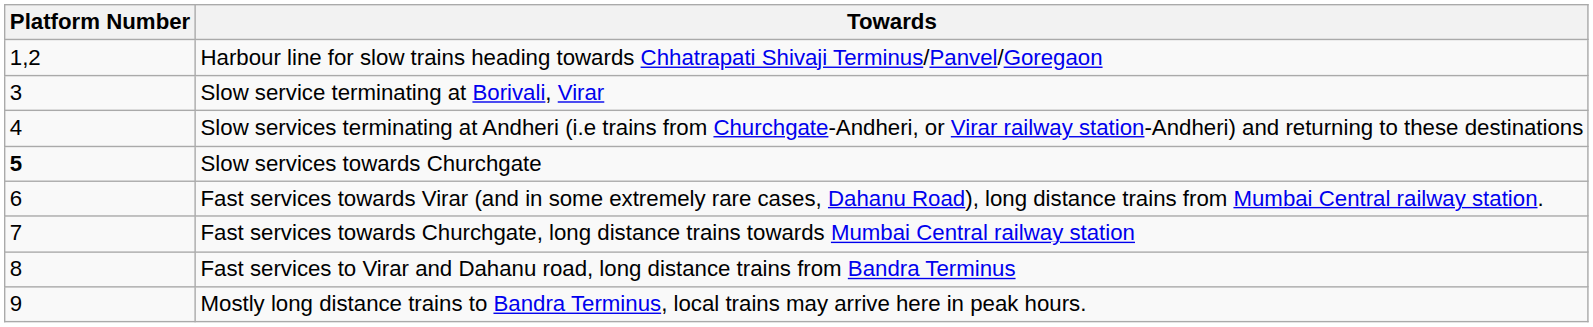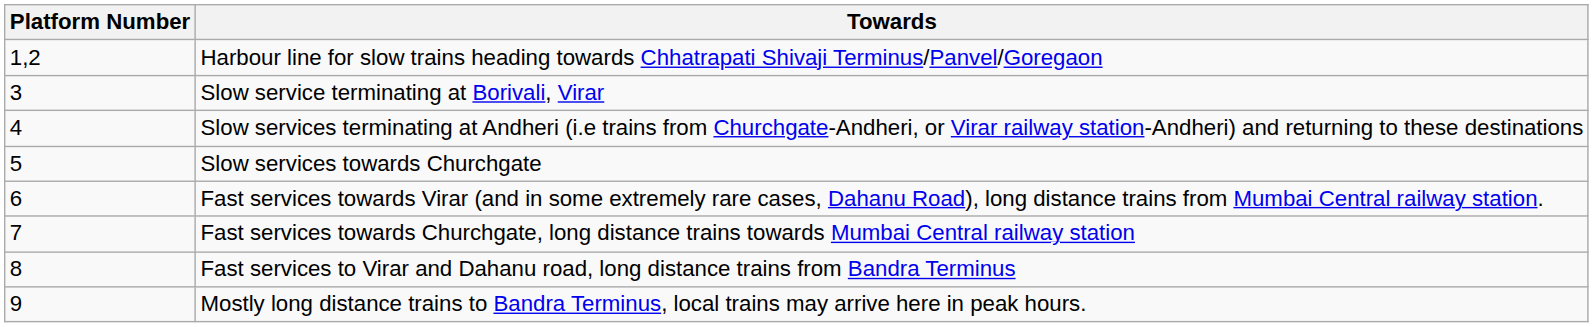(16, 163) bold -> (16, 163) normal
